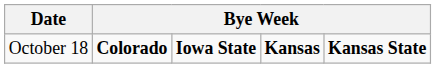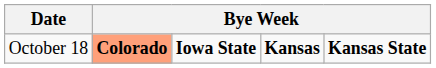(132, 48) no background -> (132, 48) lightsalmon background
